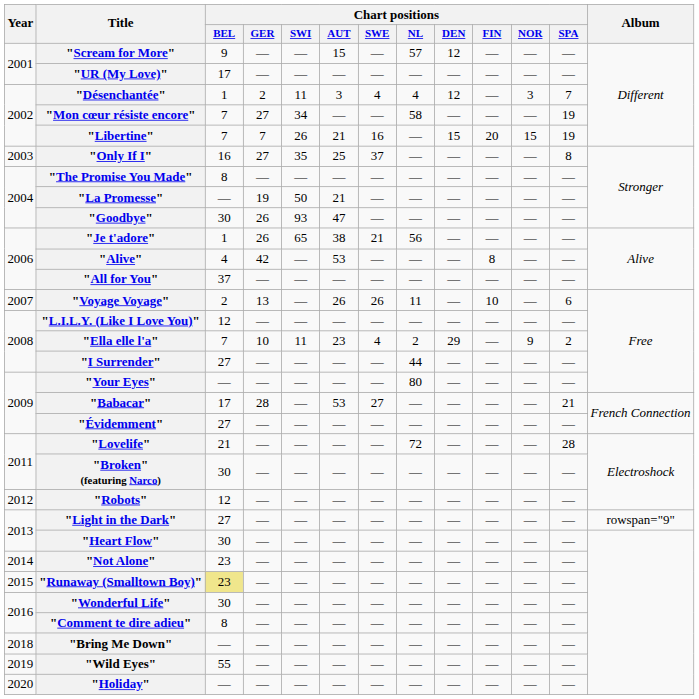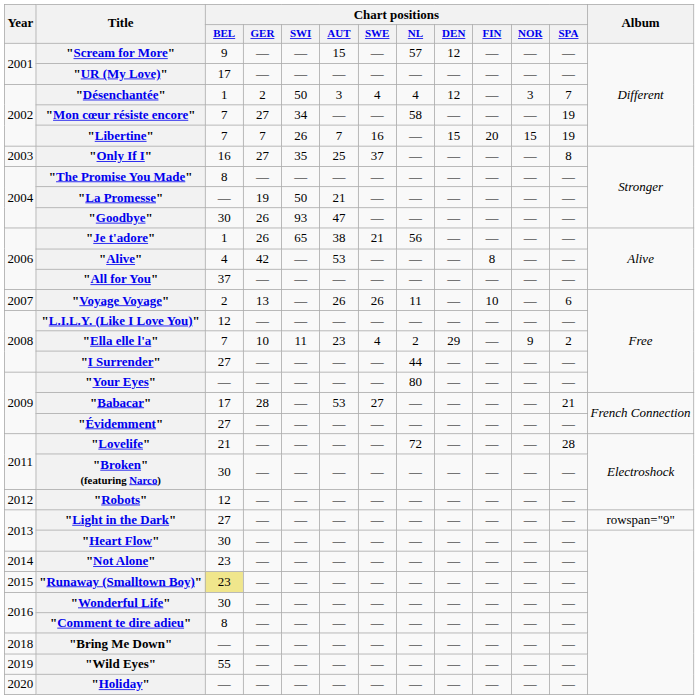(301, 94) 11 -> (301, 94) 50
(339, 135) 21 -> (339, 135) 7
